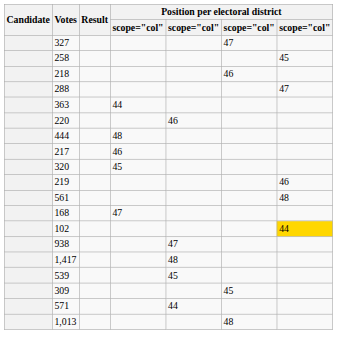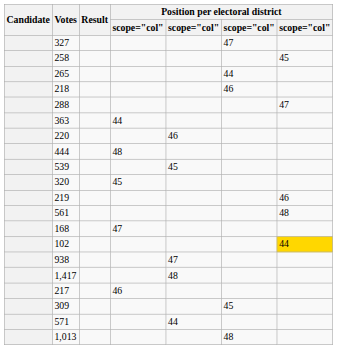+ row: (62, 74)
rows swapped: (62, 151) <-> (62, 275)
